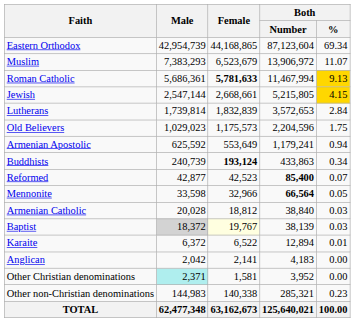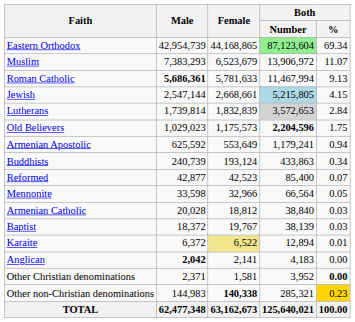(291, 45) no background -> (291, 45) lightgreen background
(185, 78) normal -> (185, 78) bold
(236, 78) bold -> (236, 78) normal
(338, 78) gold background -> (338, 78) no background
(293, 95) no background -> (293, 95) lightblue background
(338, 95) gold background -> (338, 95) no background
(293, 111) no background -> (293, 111) lightgrey background
(293, 128) normal -> (293, 128) bold
(240, 161) bold -> (240, 161) normal
(300, 177) bold -> (300, 177) normal
(300, 194) bold -> (300, 194) normal
(191, 227) lightgrey background -> (191, 227) no background
(243, 227) lightyellow background -> (243, 227) no background
(246, 243) no background -> (246, 243) khaki background
(194, 260) normal -> (194, 260) bold
(194, 276) paleturquoise background -> (194, 276) no background
(338, 276) normal -> (338, 276) bold
(240, 293) normal -> (240, 293) bold
(338, 293) no background -> (338, 293) gold background
